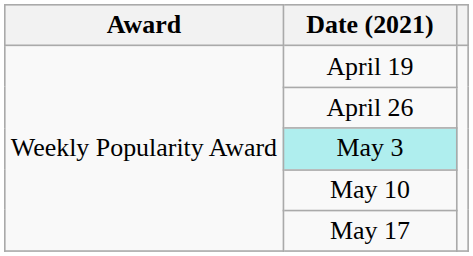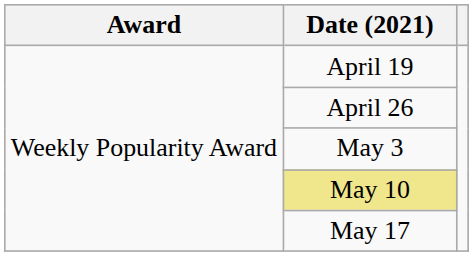(370, 148) paleturquoise background -> (370, 148) no background
(370, 189) no background -> (370, 189) khaki background
